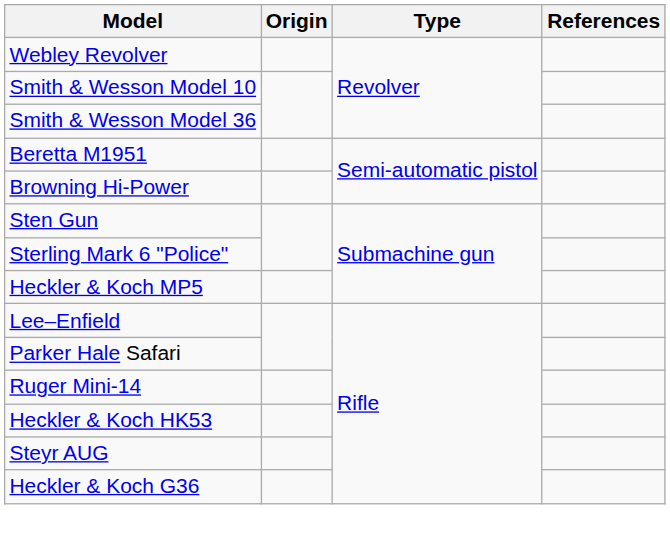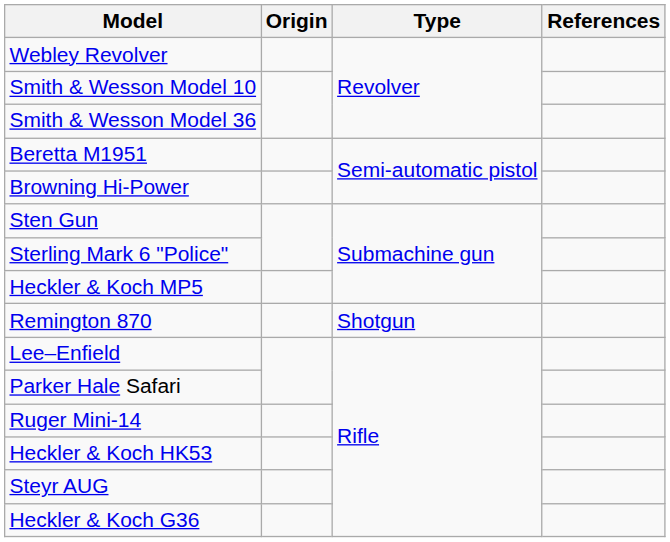+ row: (81, 320)
